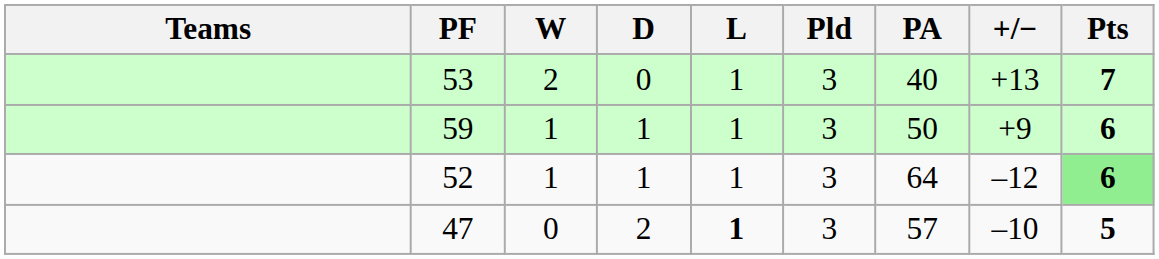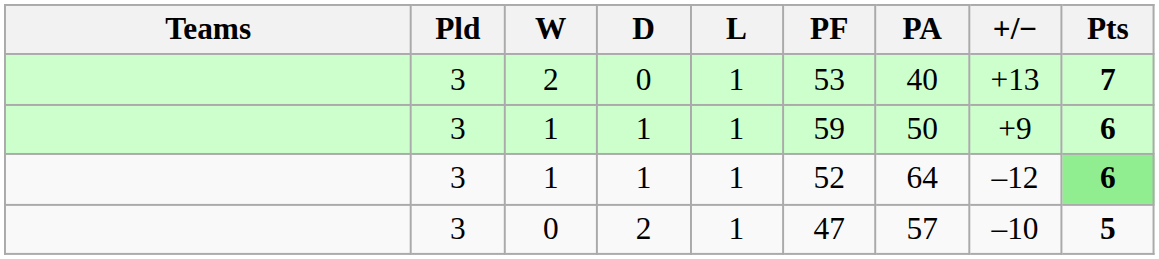columns swapped: (829, 29) <-> (458, 29)
(736, 228) bold -> (736, 228) normal
